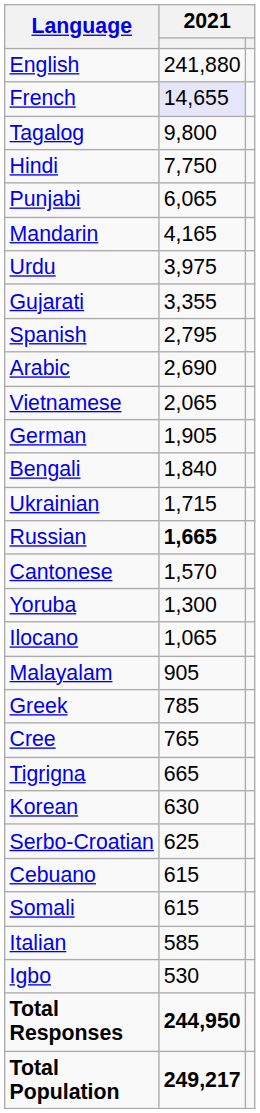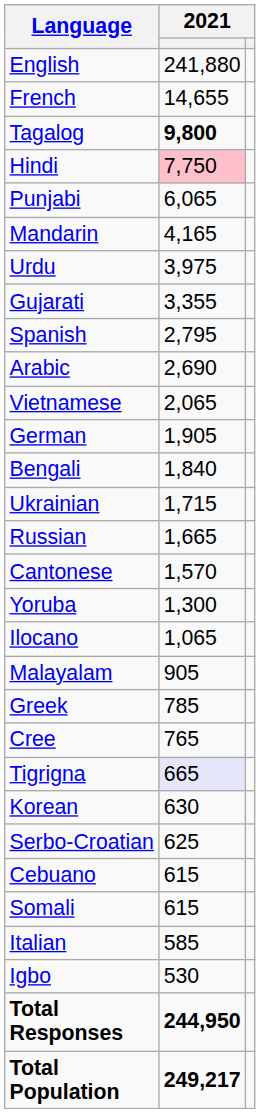(196, 98) lavender background -> (196, 98) no background
(190, 132) normal -> (190, 132) bold
(190, 166) no background -> (190, 166) pink background
(190, 537) bold -> (190, 537) normal
(181, 773) no background -> (181, 773) lavender background
